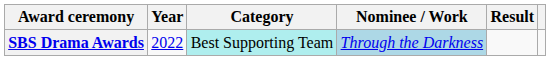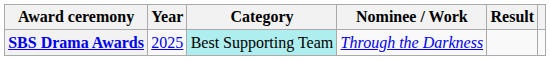(167, 42) 2022 -> (167, 42) 2025
(412, 42) lightblue background -> (412, 42) no background
